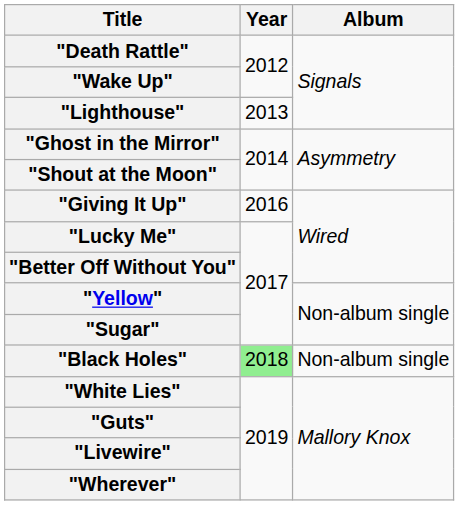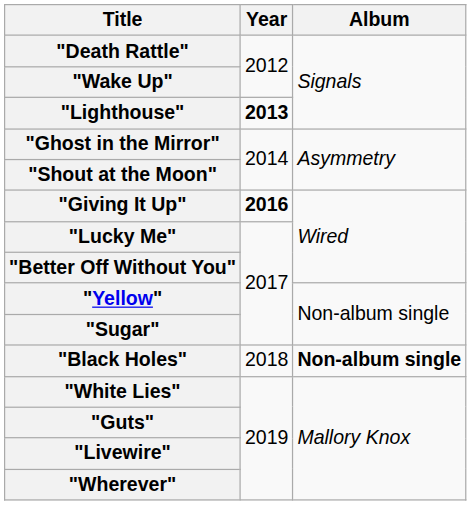(267, 112) normal -> (267, 112) bold
(267, 205) normal -> (267, 205) bold
(267, 360) lightgreen background -> (267, 360) no background
(373, 360) normal -> (379, 360) bold
